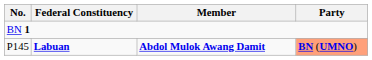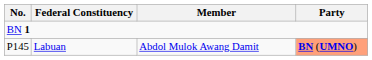(52, 47) bold -> (50, 47) normal
(202, 47) bold -> (199, 47) normal
